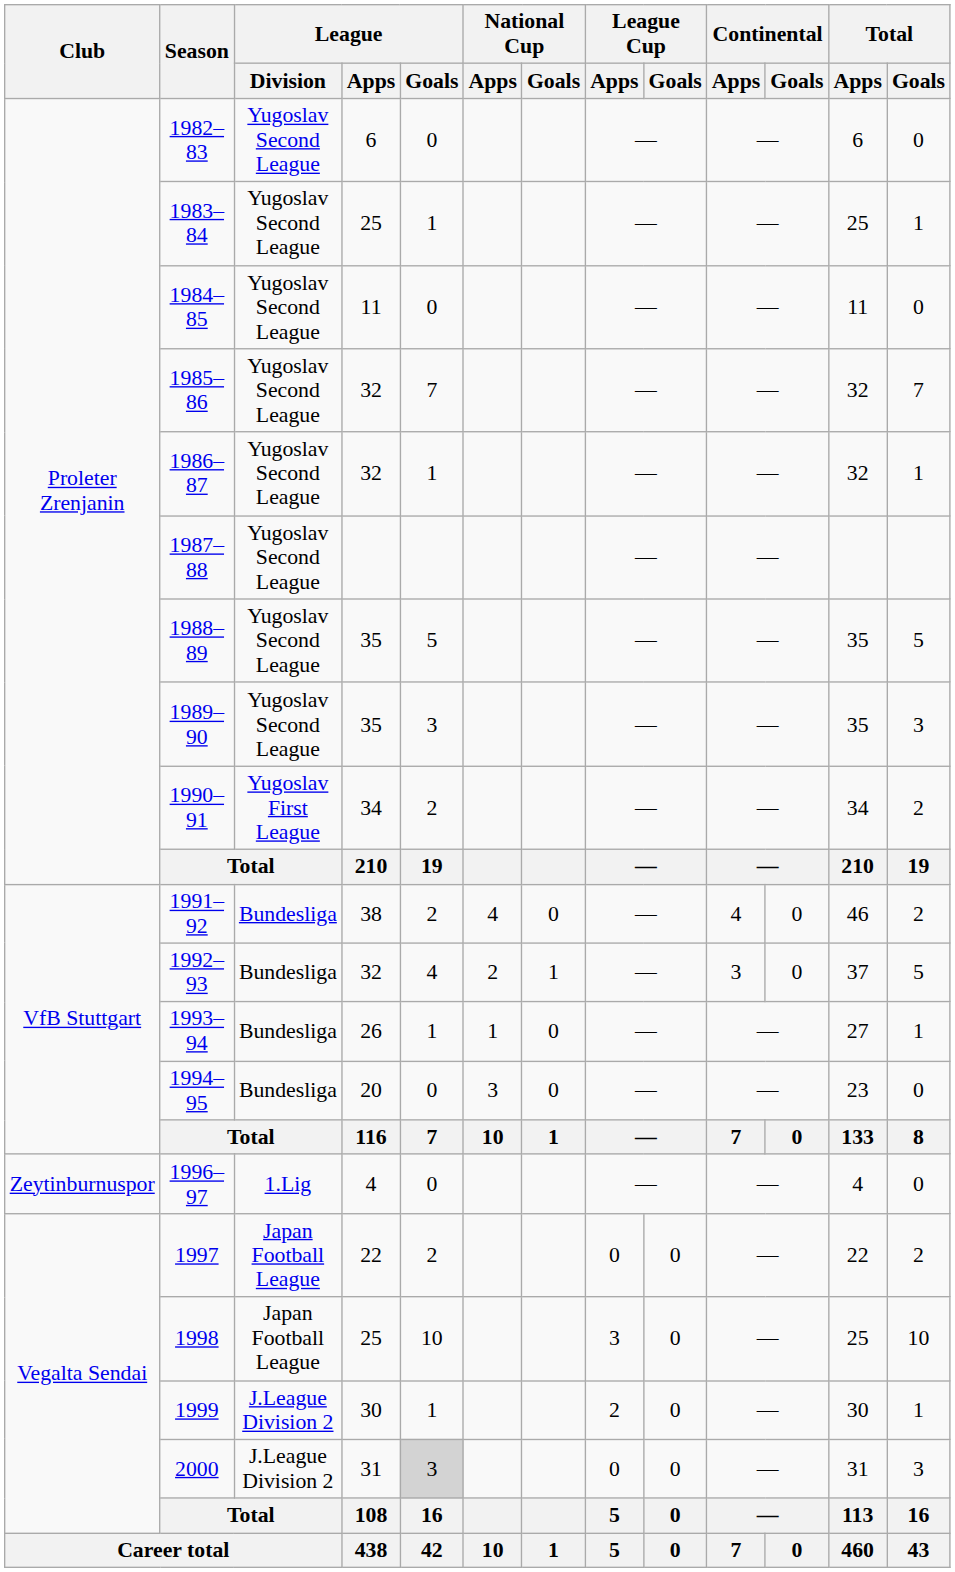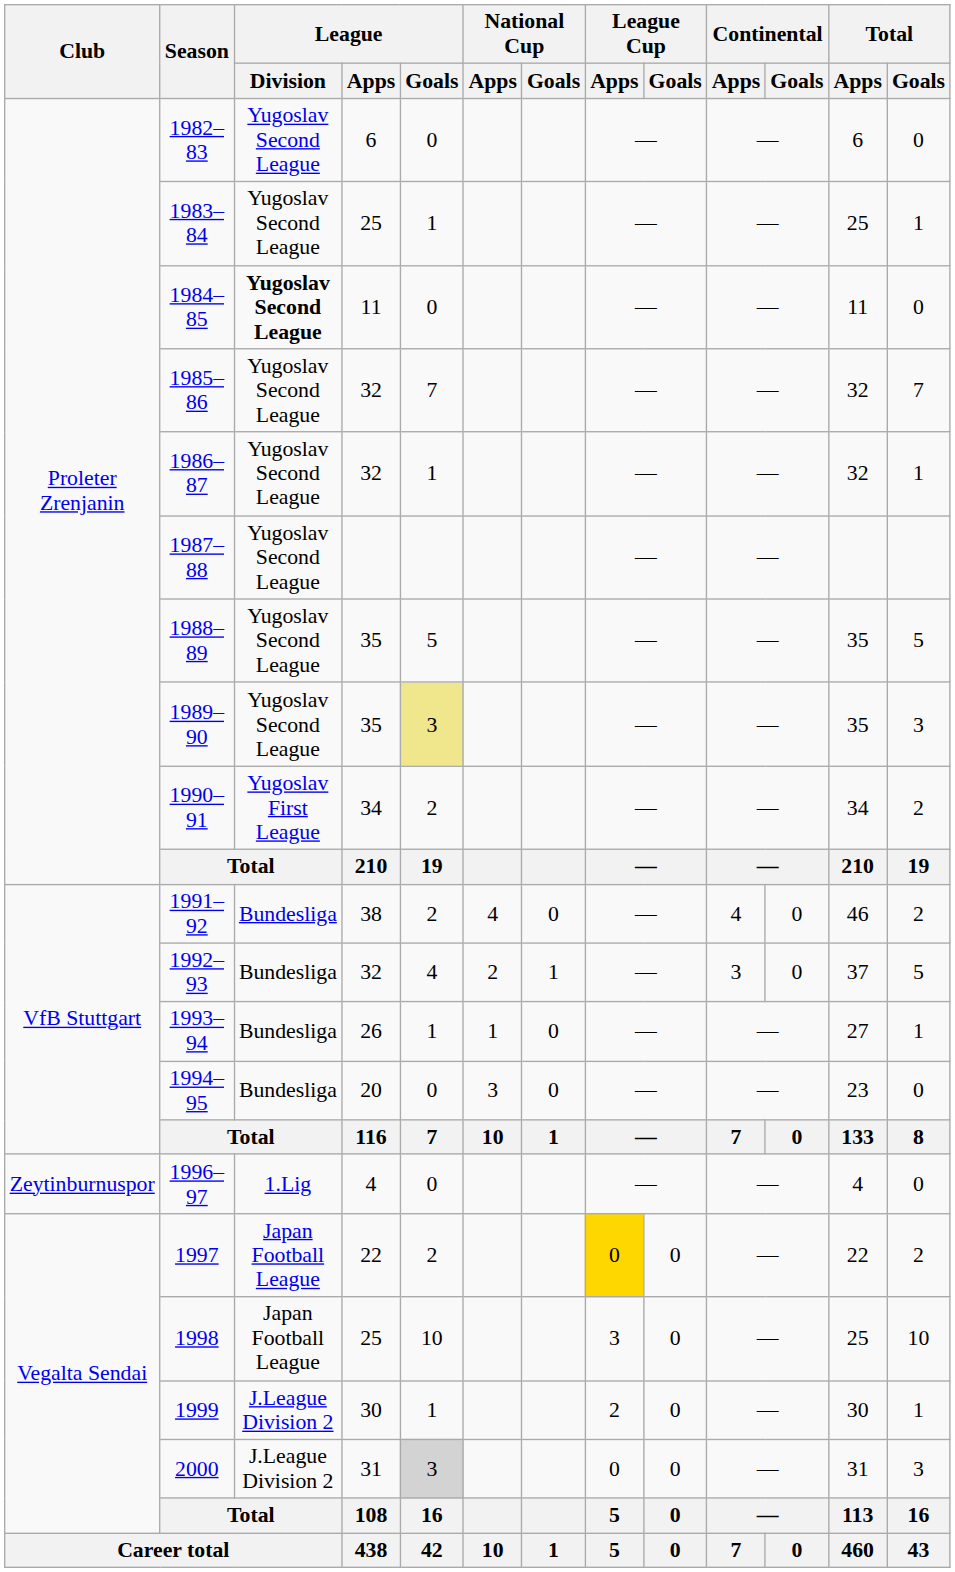(288, 306) normal -> (288, 306) bold
(432, 724) no background -> (432, 724) khaki background
(614, 1254) no background -> (614, 1254) gold background
